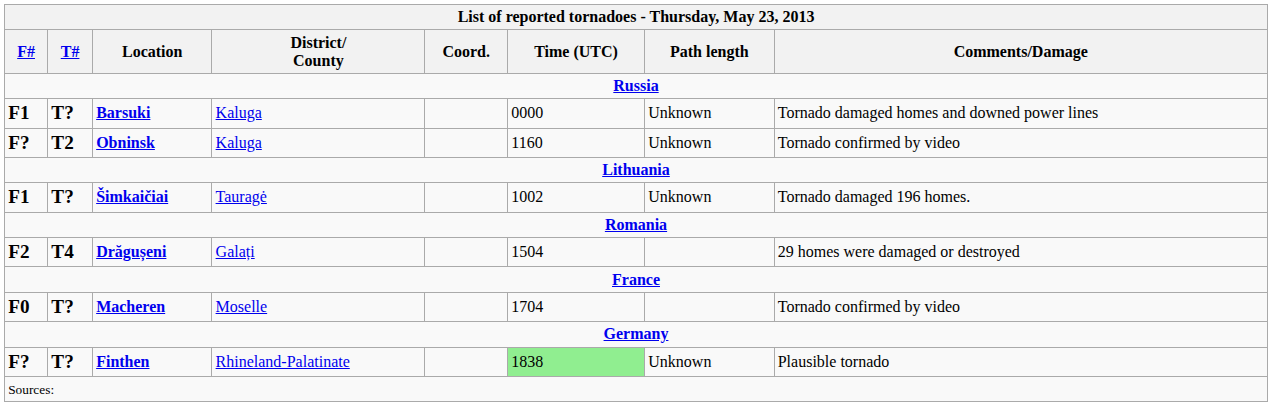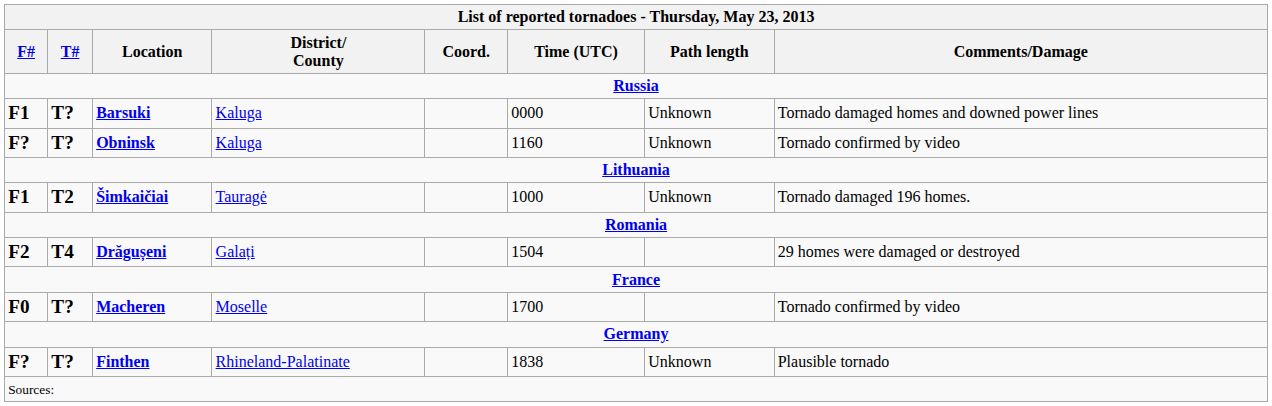(63, 142) T2 -> (63, 142) T?
(63, 197) T? -> (63, 197) T2
(527, 197) 1002 -> (527, 197) 1000
(527, 306) 1704 -> (527, 306) 1700
(527, 361) lightgreen background -> (527, 361) no background
